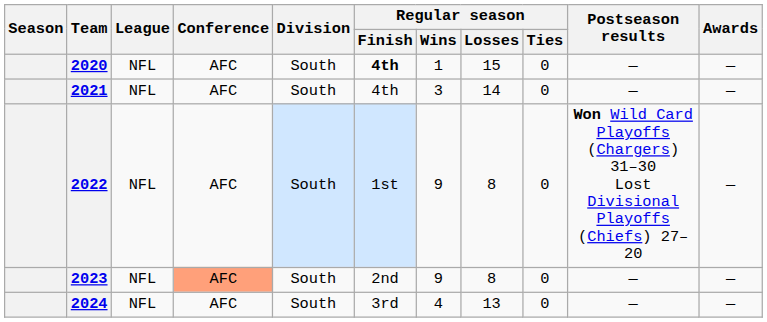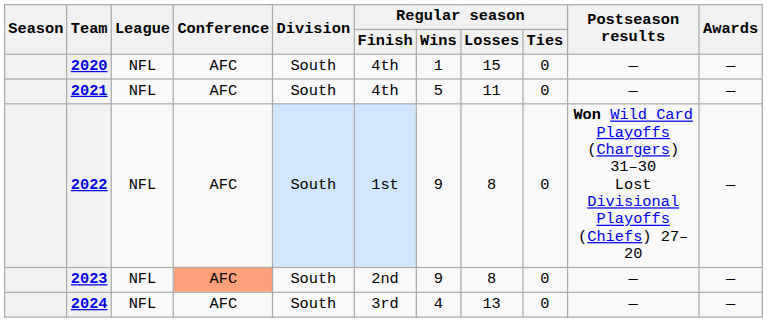(385, 67) bold -> (385, 67) normal
(438, 91) 3 -> (438, 91) 5
(492, 91) 14 -> (492, 91) 11
